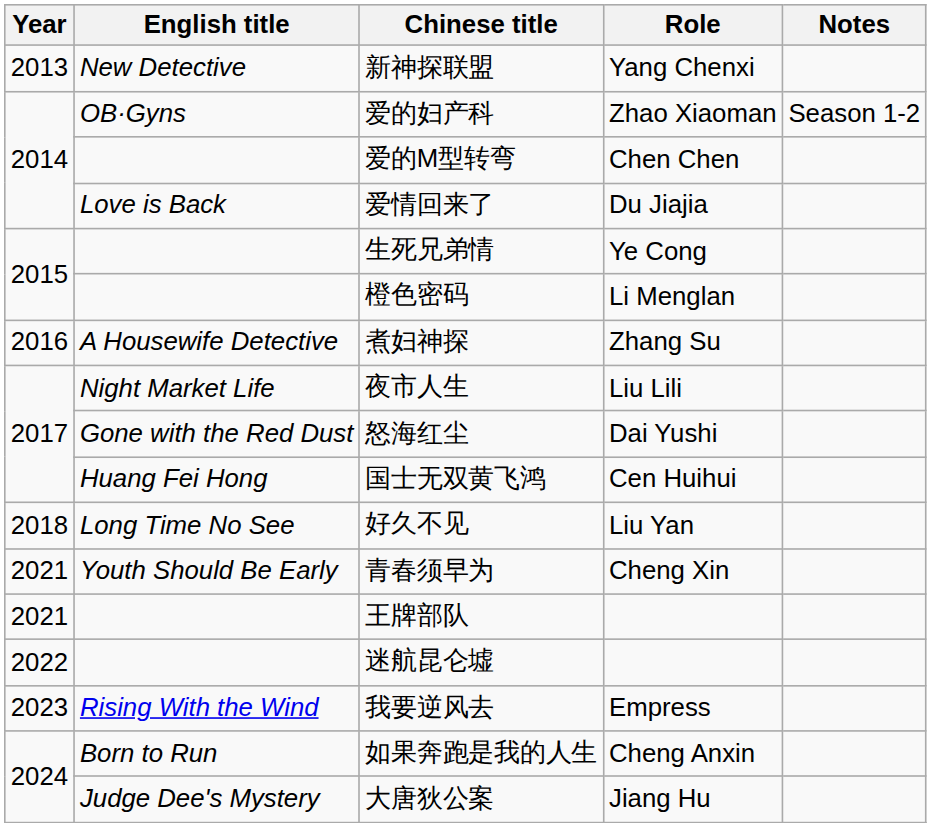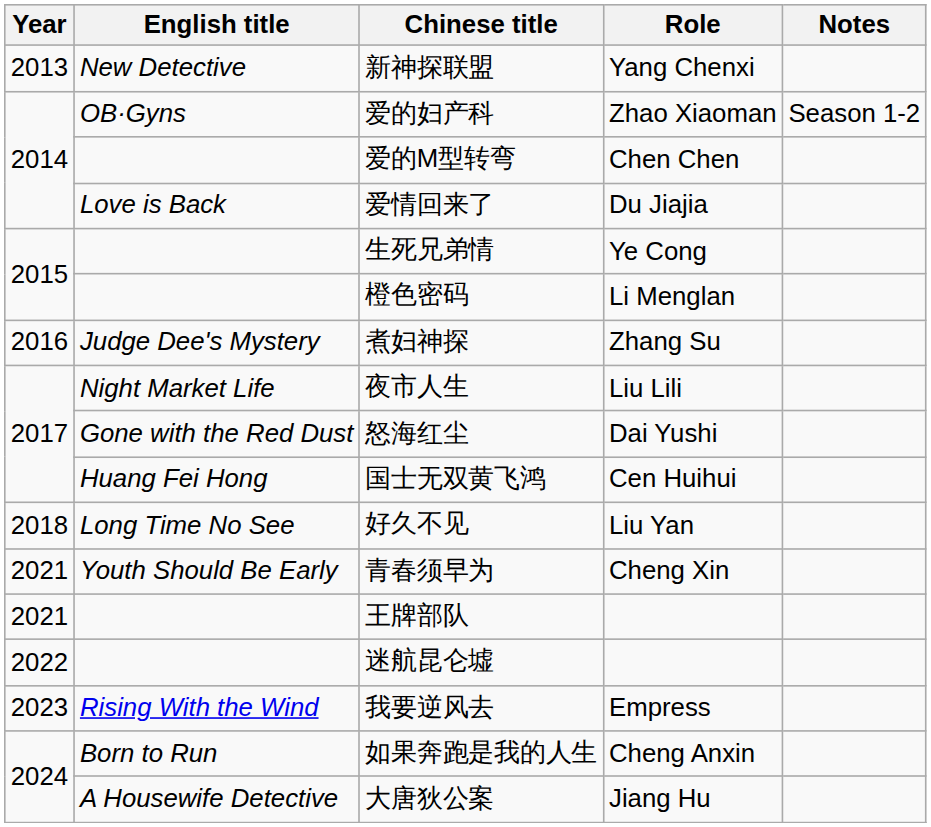(209, 342) A Housewife Detective -> (200, 342) Judge Dee's Mystery
(200, 799) Judge Dee's Mystery -> (209, 799) A Housewife Detective
